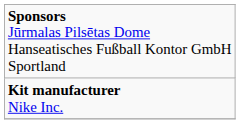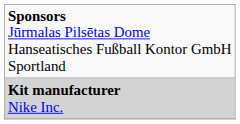(64, 98) no background -> (64, 98) lightgrey background
